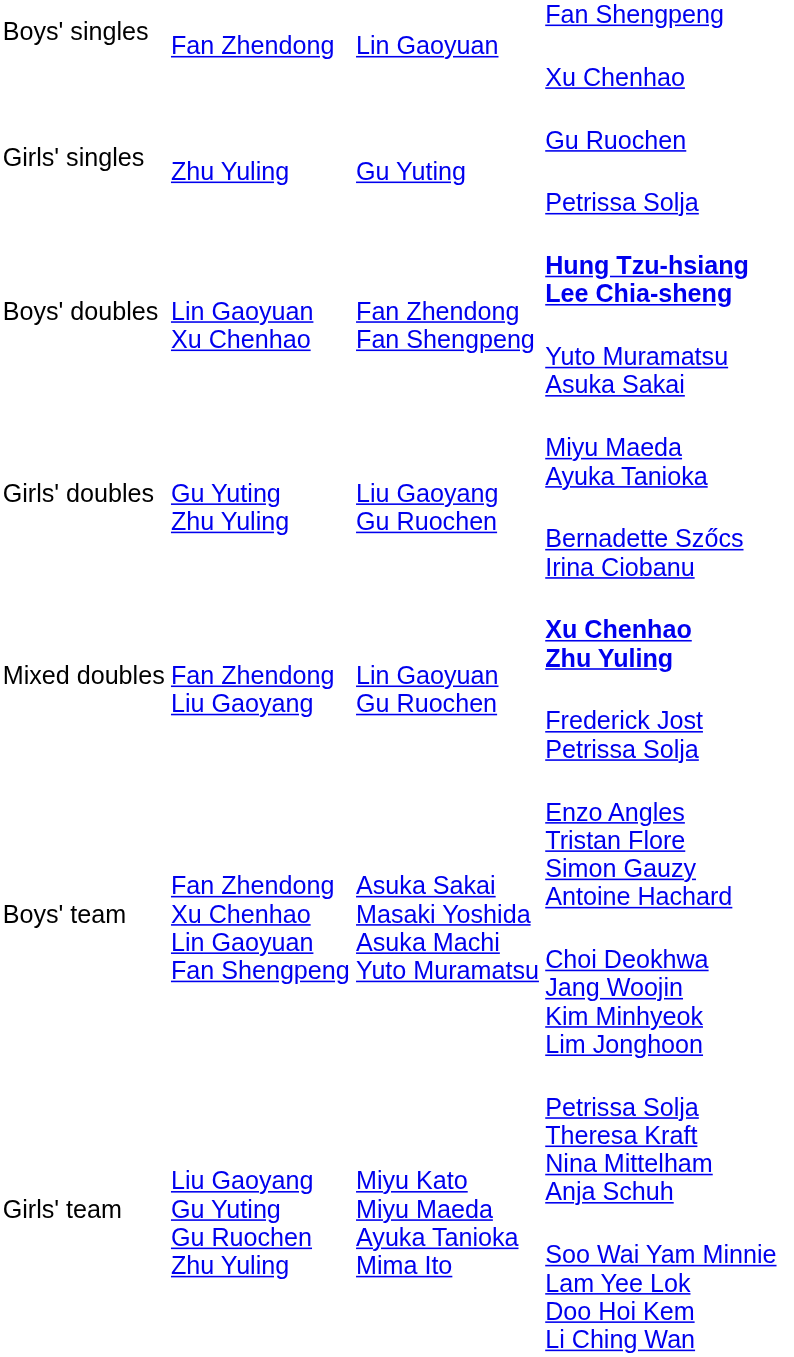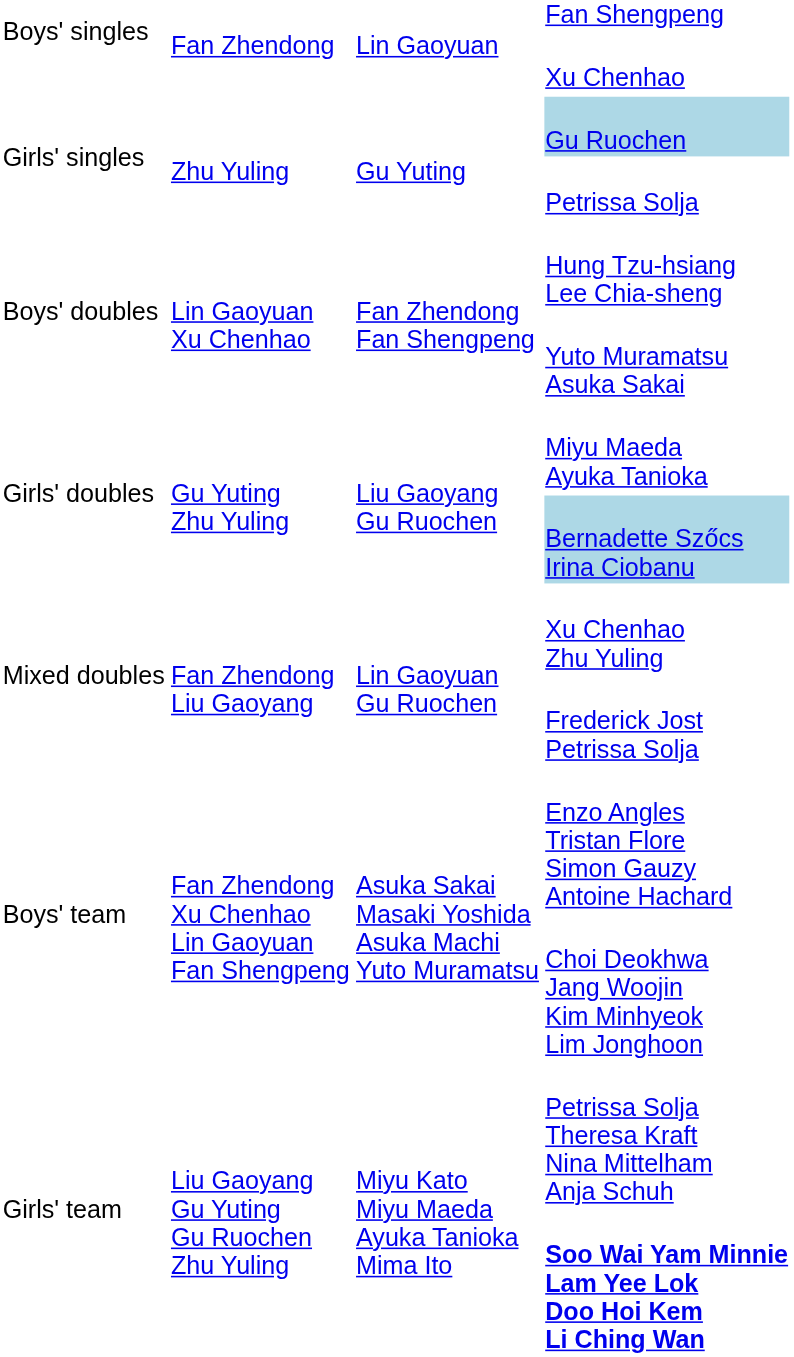(616, 140) no background -> (616, 140) lightblue background
(647, 280) bold -> (641, 280) normal
(644, 553) no background -> (644, 553) lightblue background
(618, 644) bold -> (615, 644) normal
(661, 1297) normal -> (667, 1297) bold
